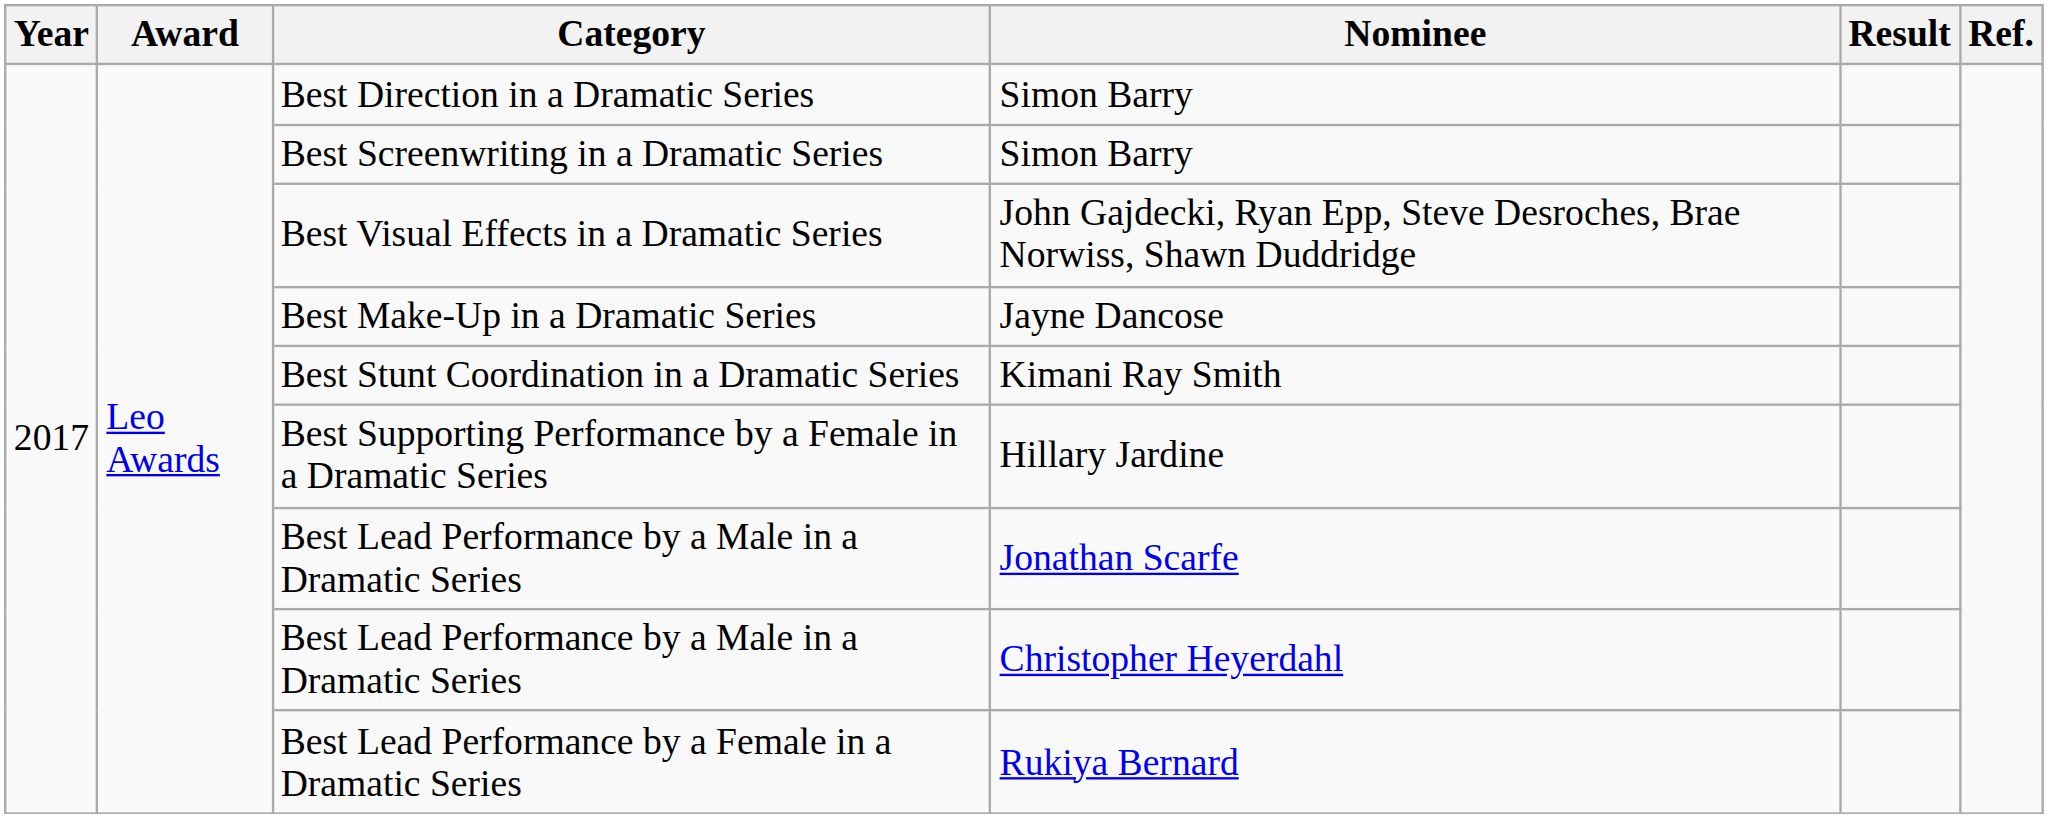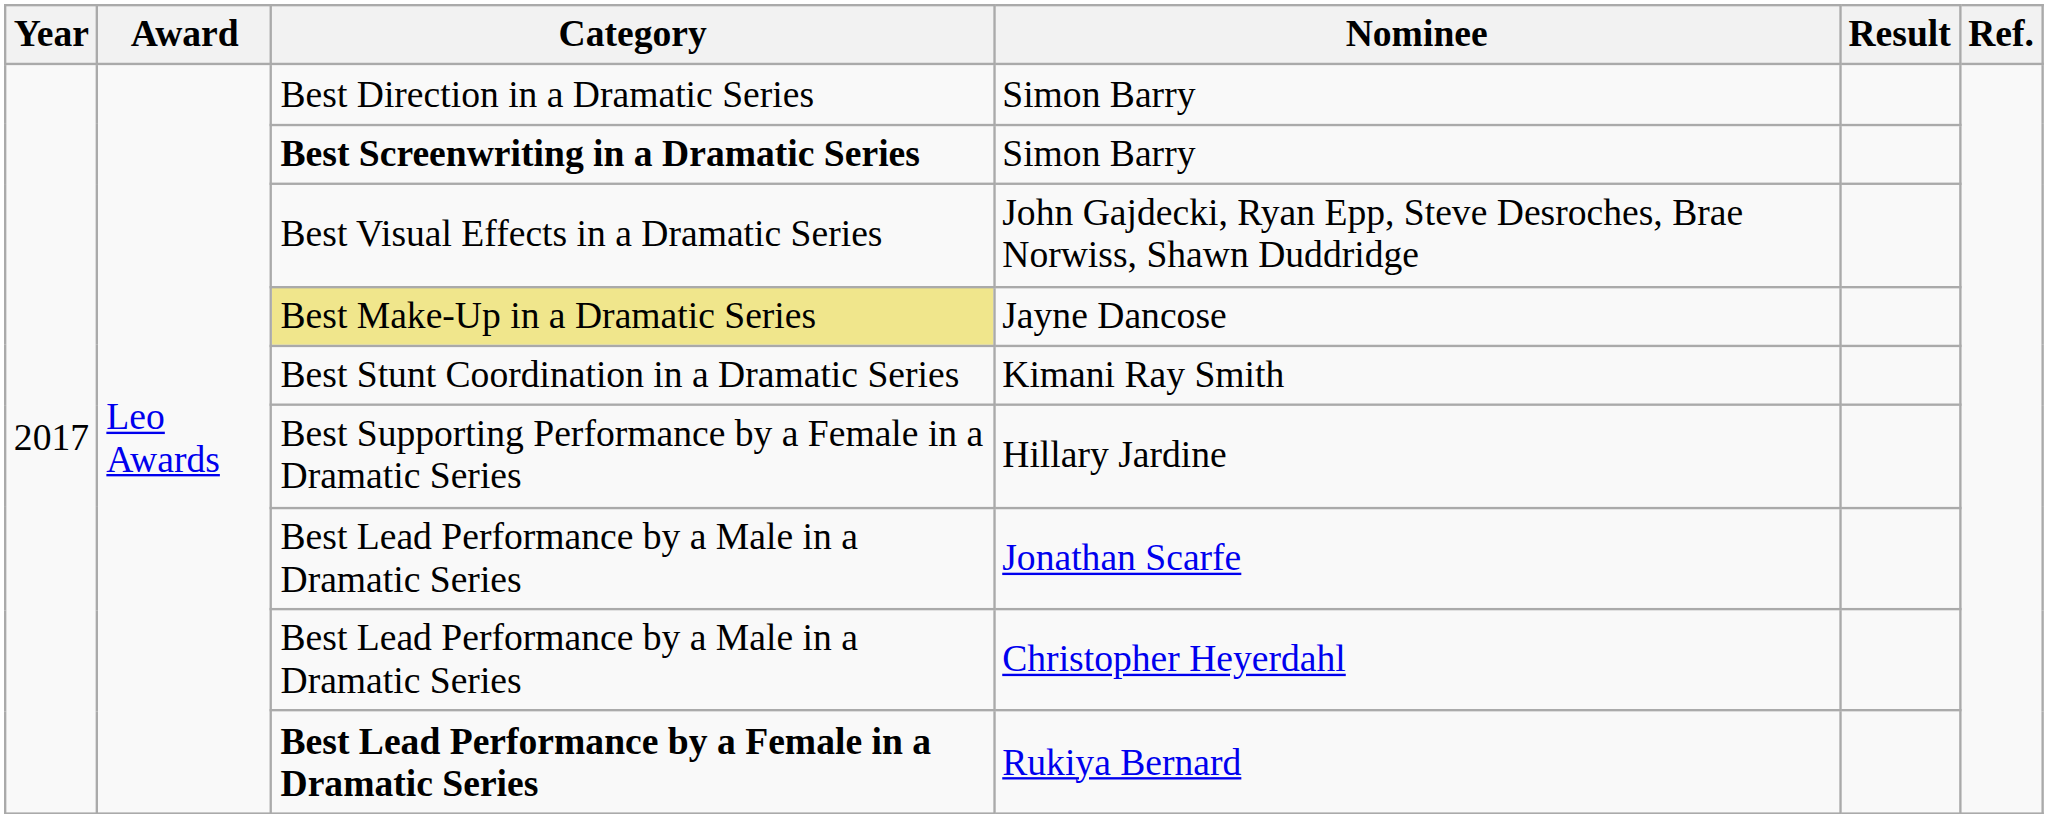(582, 153) normal -> (600, 153) bold
(549, 315) no background -> (548, 315) khaki background
(586, 761) normal -> (606, 761) bold
